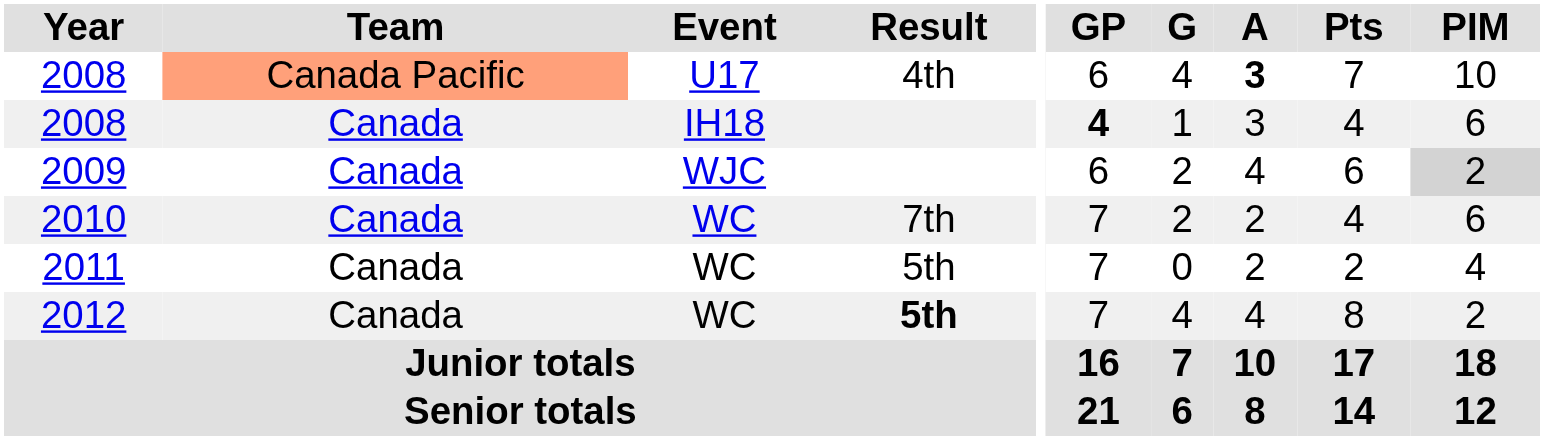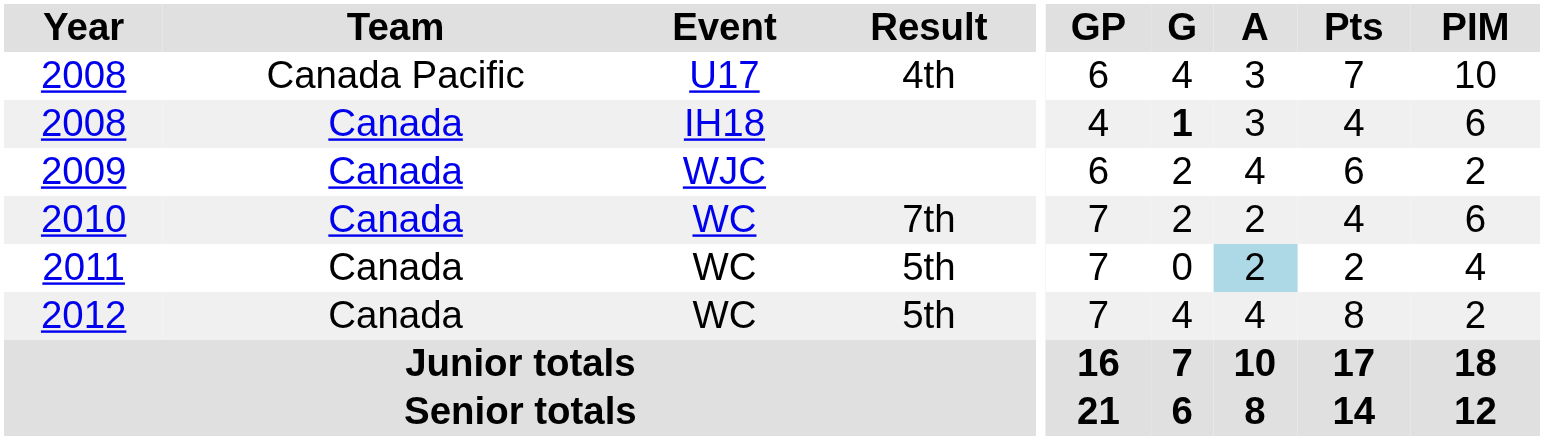(396, 75) lightsalmon background -> (396, 75) no background
(1255, 75) bold -> (1255, 75) normal
(1098, 123) bold -> (1098, 123) normal
(1182, 123) normal -> (1182, 123) bold
(1475, 171) lightgrey background -> (1475, 171) no background
(1255, 267) no background -> (1255, 267) lightblue background
(929, 315) bold -> (929, 315) normal
